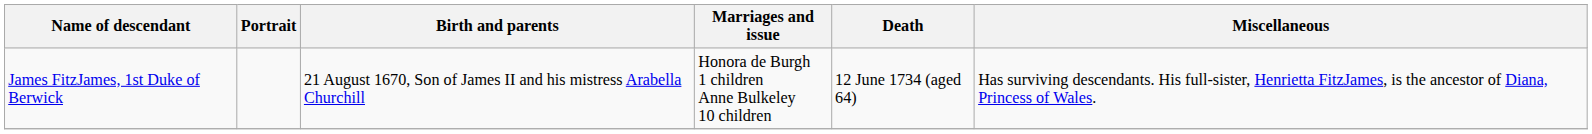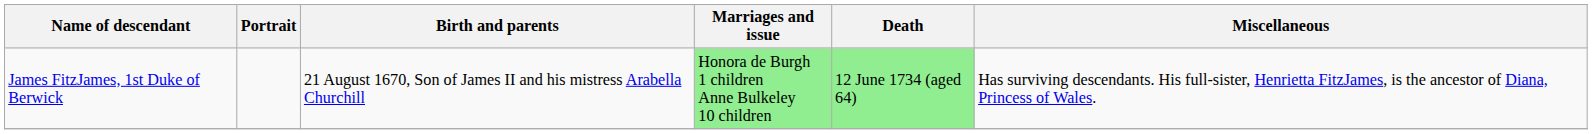(754, 88) no background -> (754, 88) lightgreen background
(898, 88) no background -> (898, 88) lightgreen background
